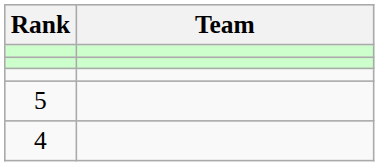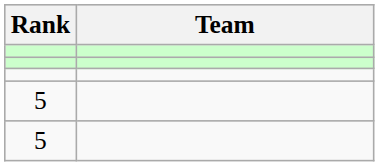(40, 140) 4 -> (40, 140) 5
